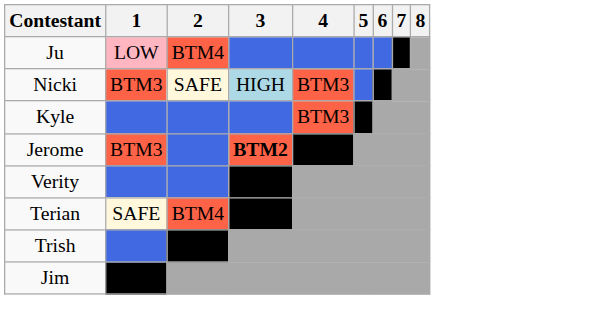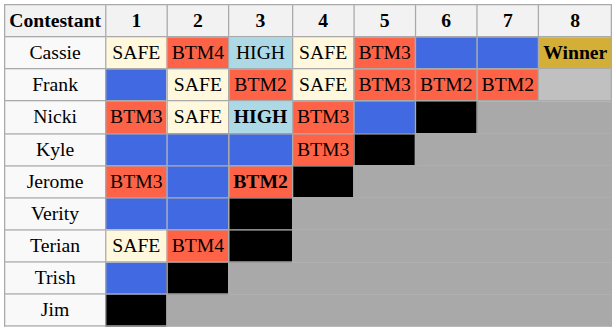+ row: (55, 53)
+ row: (55, 85)
- row: (55, 53)
(260, 85) normal -> (261, 117) bold
